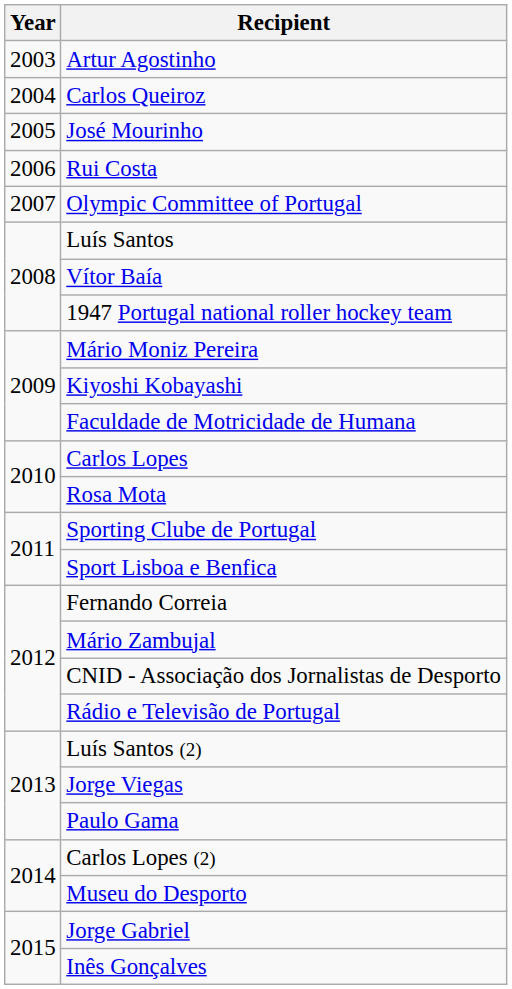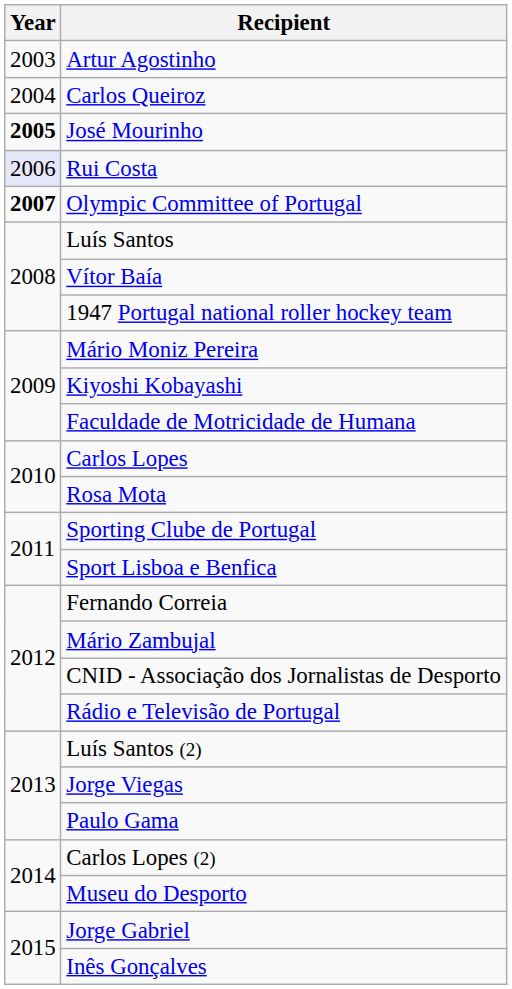(33, 131) normal -> (33, 131) bold
(33, 167) no background -> (33, 167) lavender background
(33, 204) normal -> (33, 204) bold
